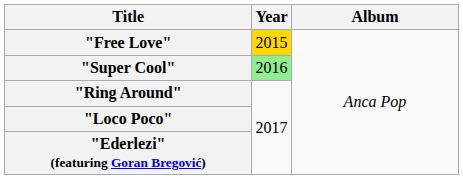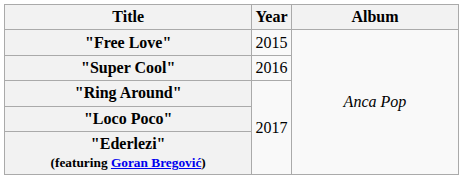(272, 42) gold background -> (272, 42) no background
(272, 67) lightgreen background -> (272, 67) no background
